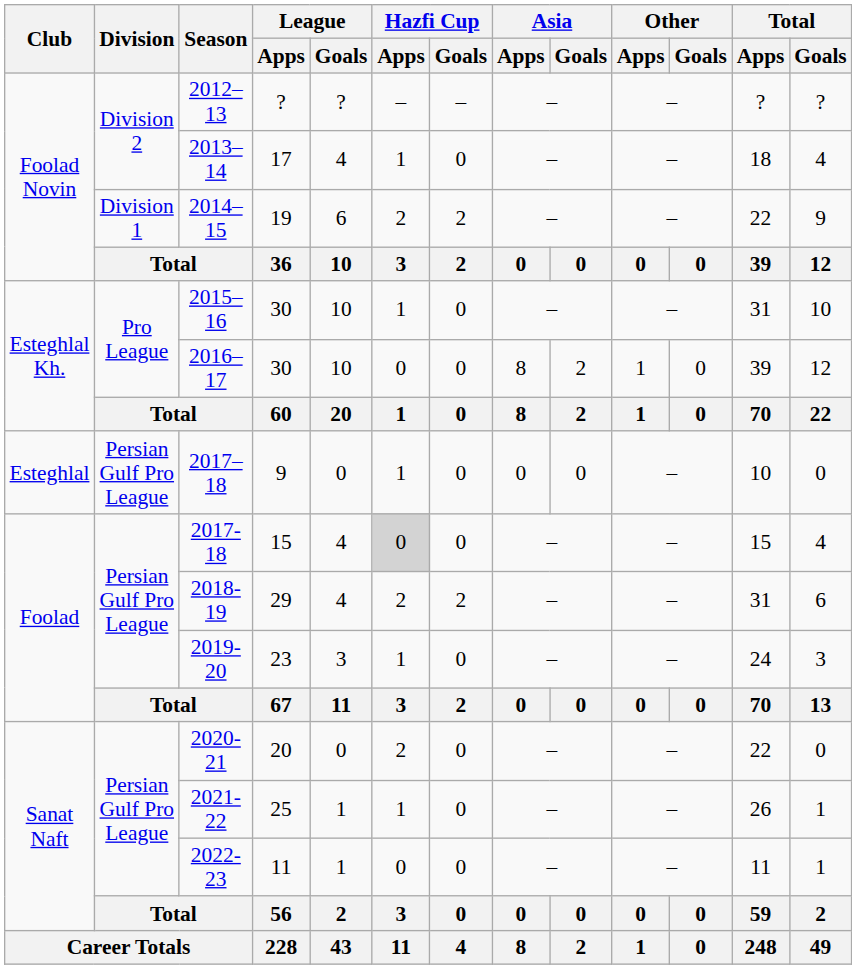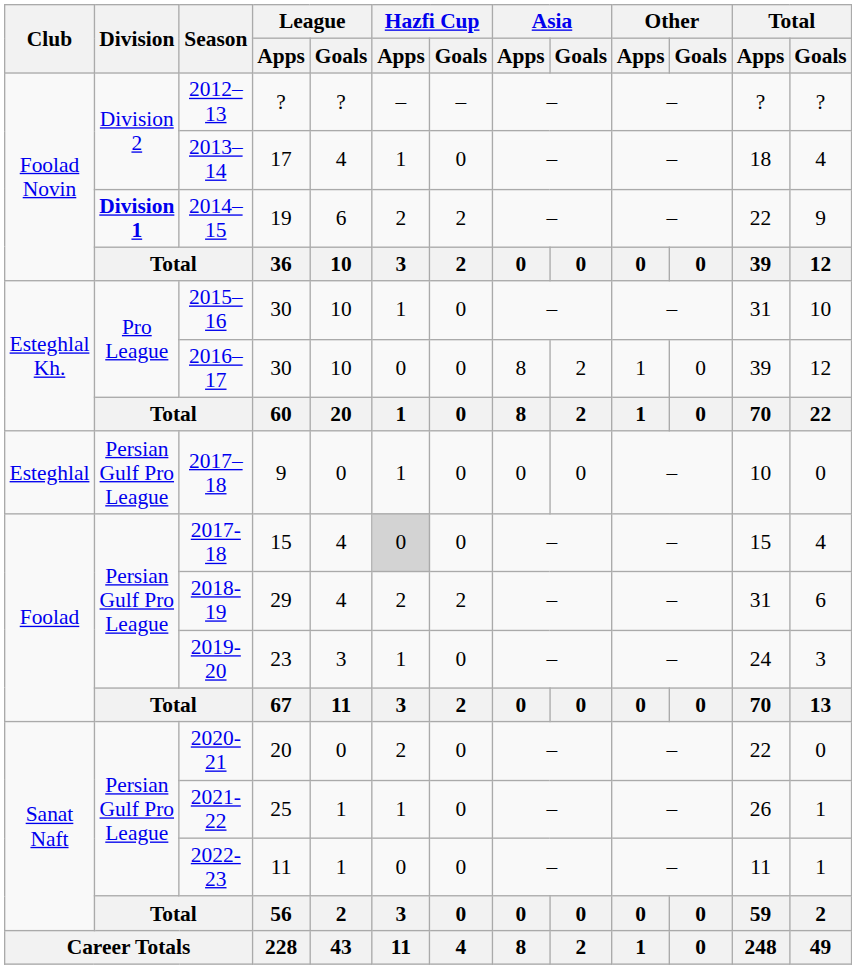(137, 217) normal -> (137, 217) bold
